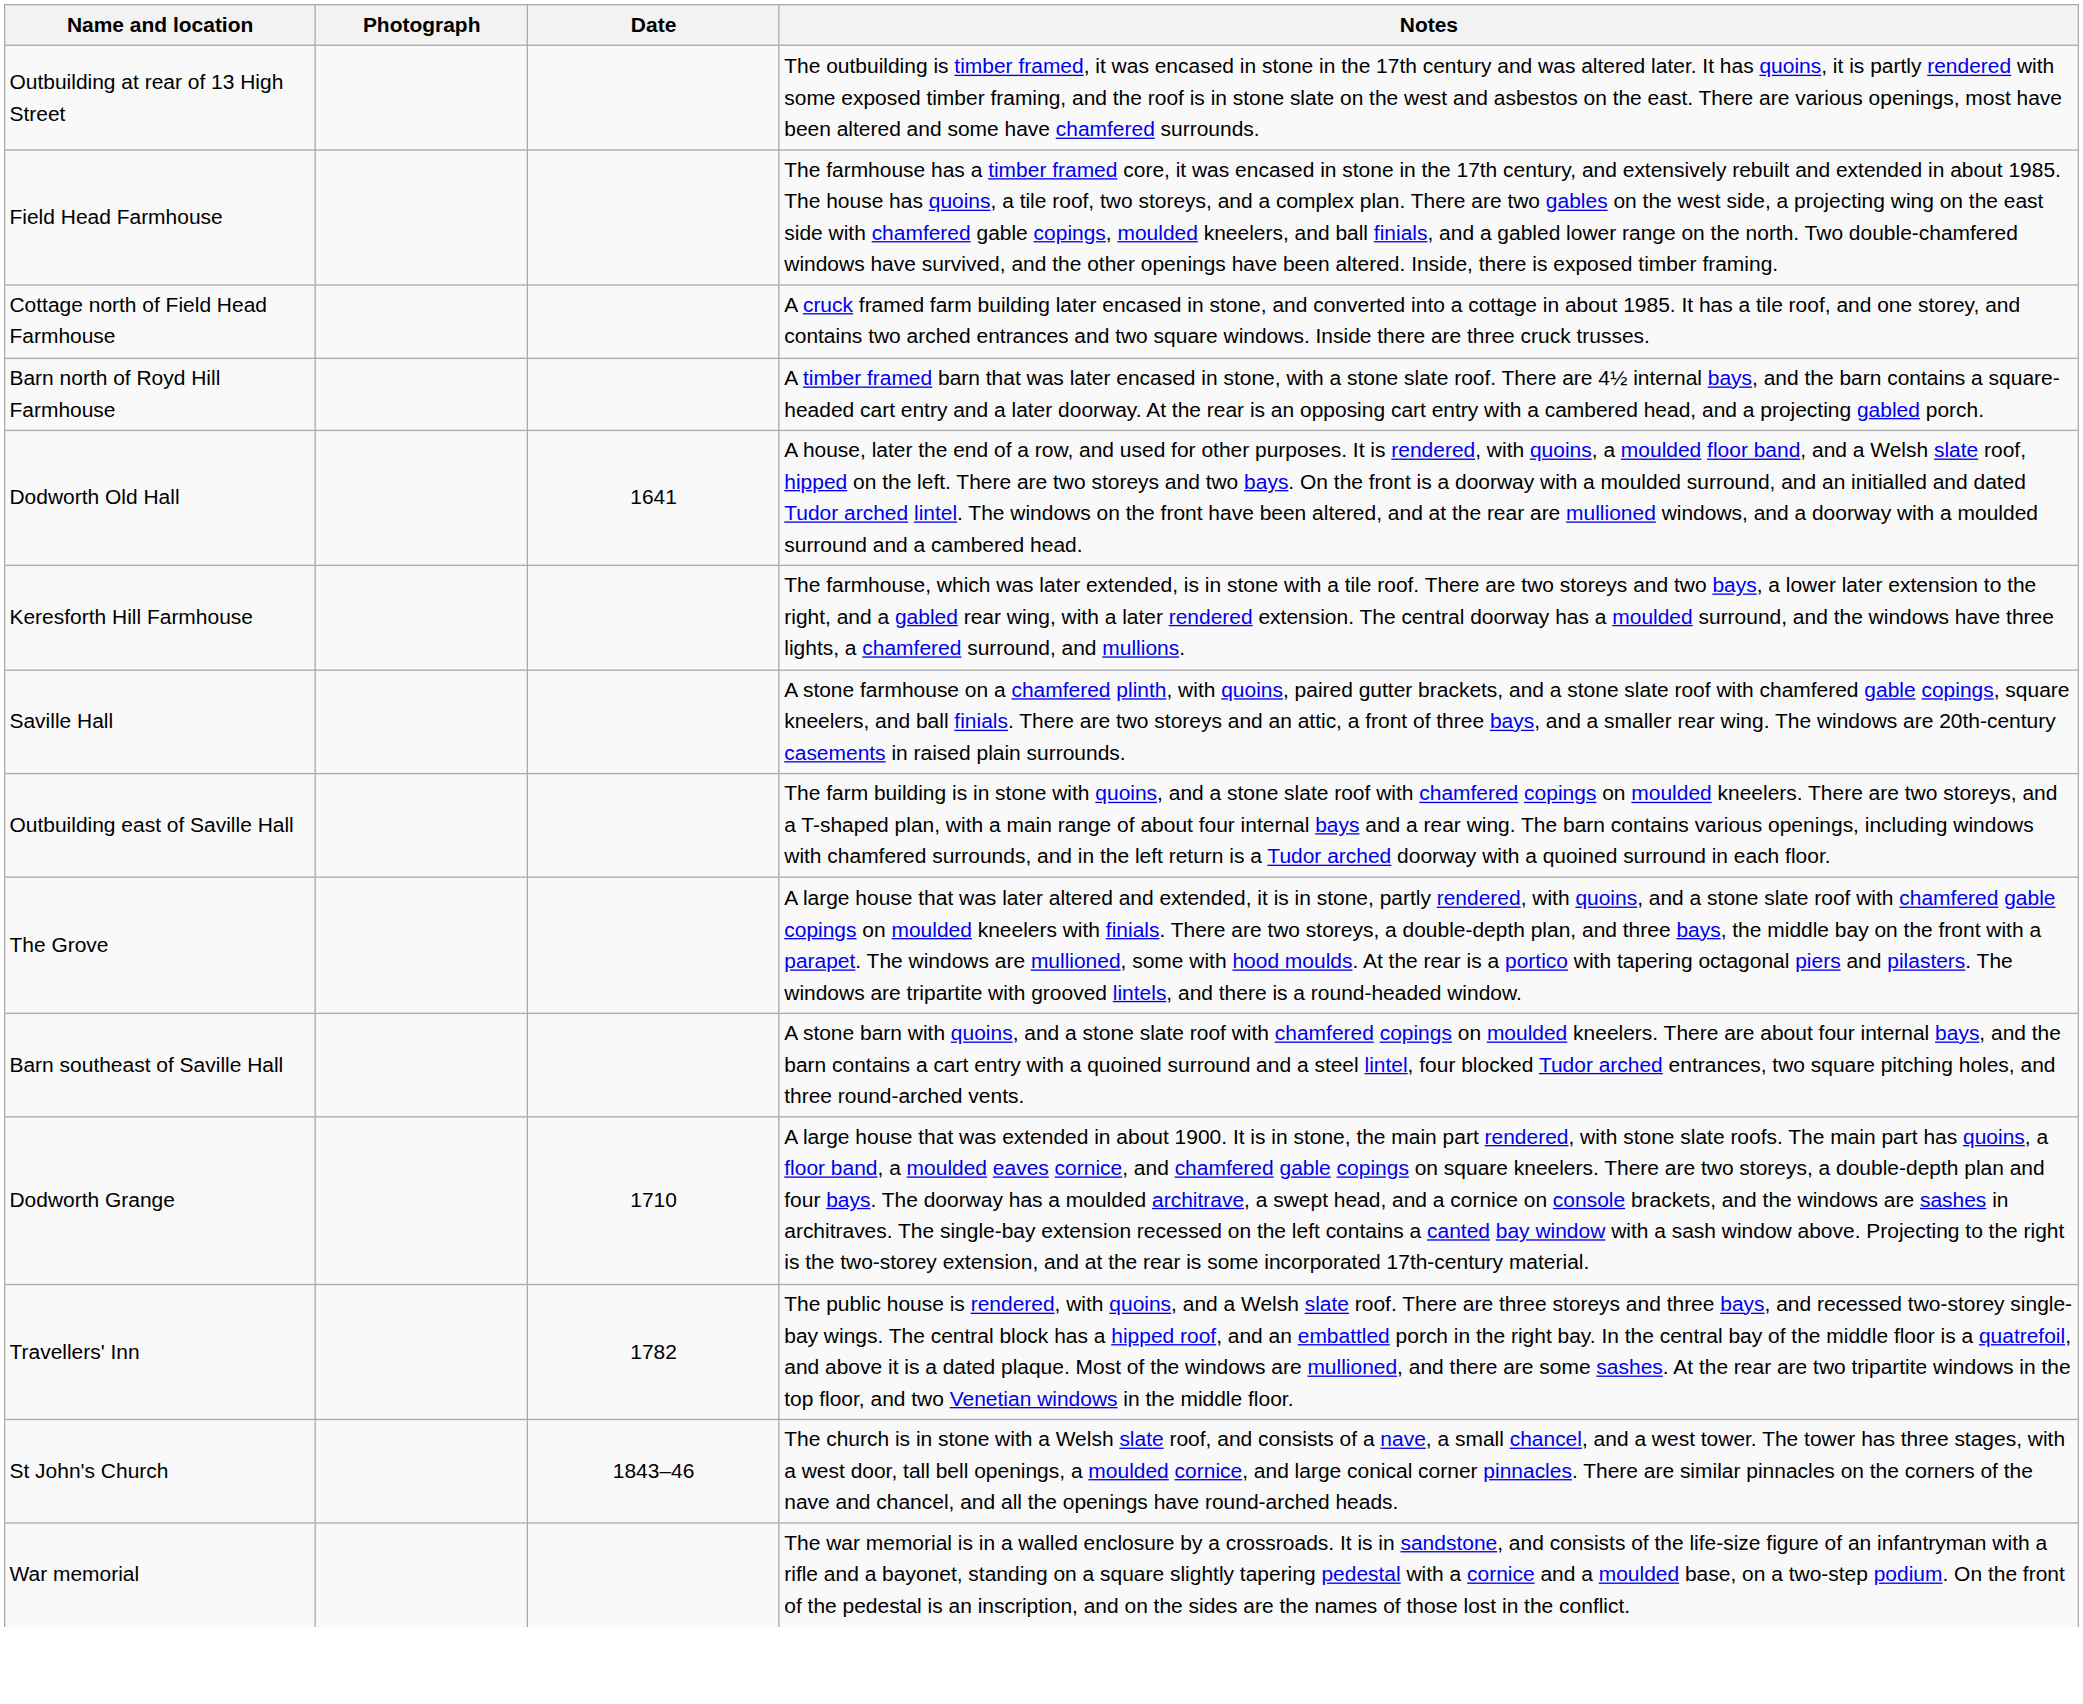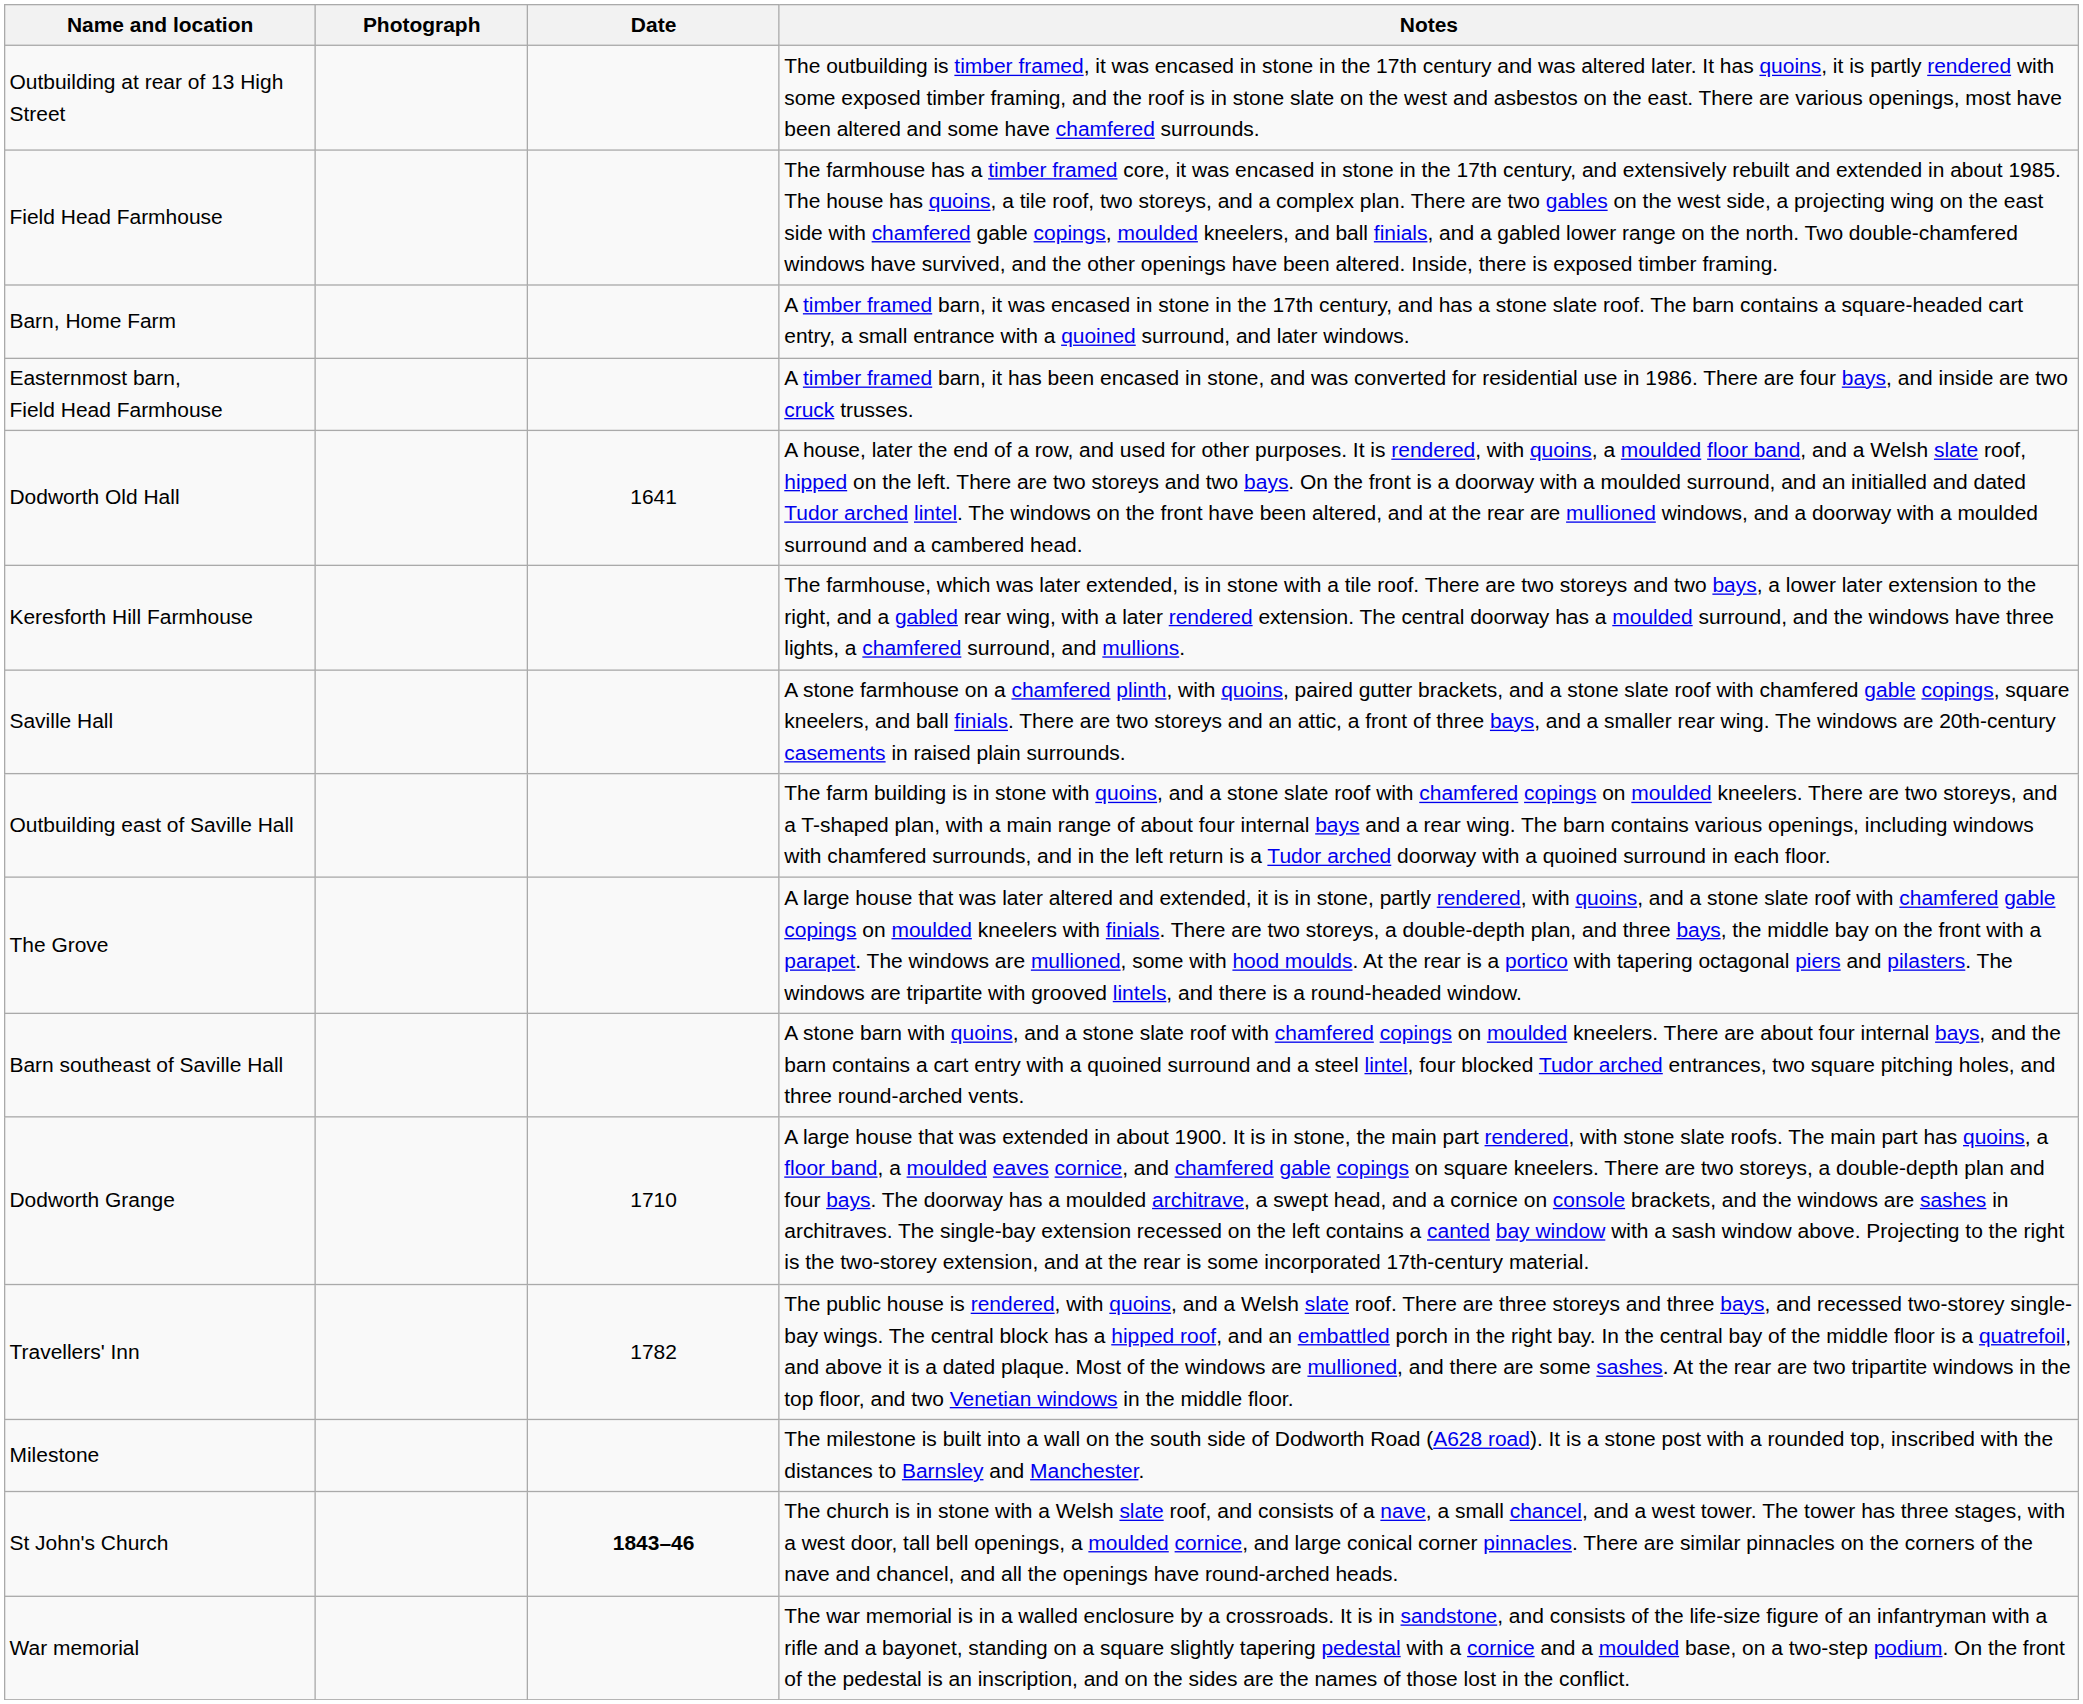+ row: (93, 321)
- row: (138, 321)
+ row: (116, 393)
- row: (115, 393)
+ row: (54, 1455)
(654, 1471) normal -> (654, 1543) bold
